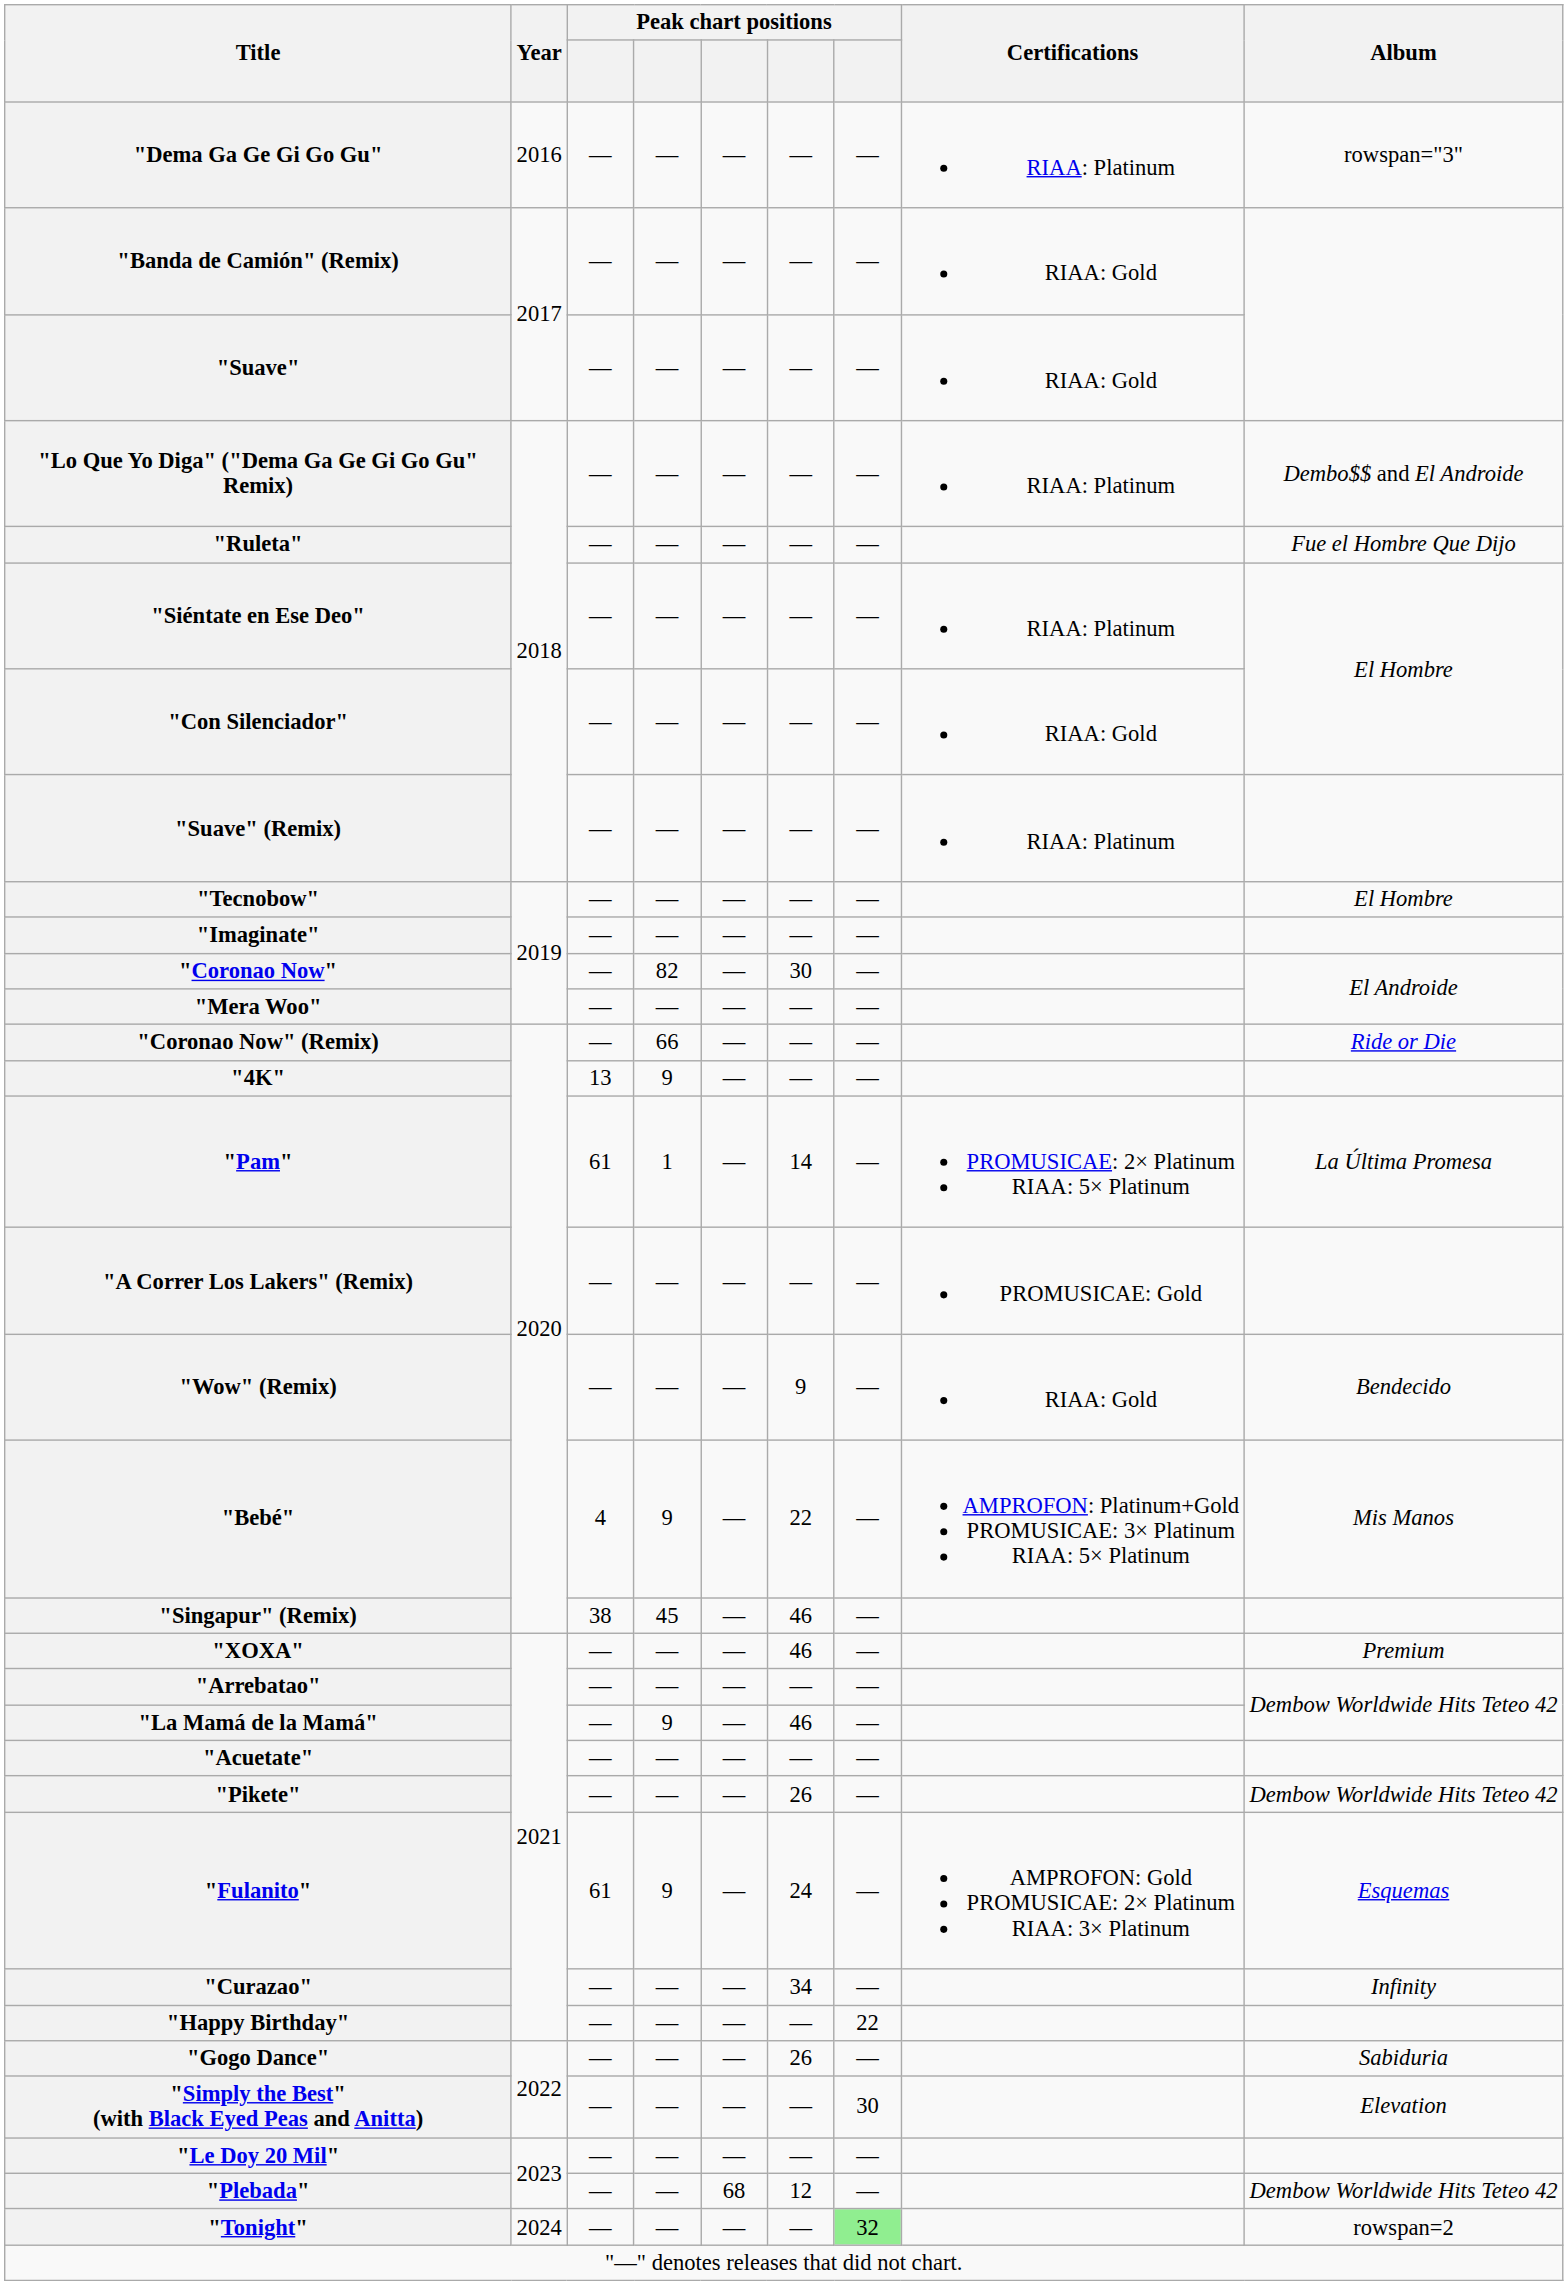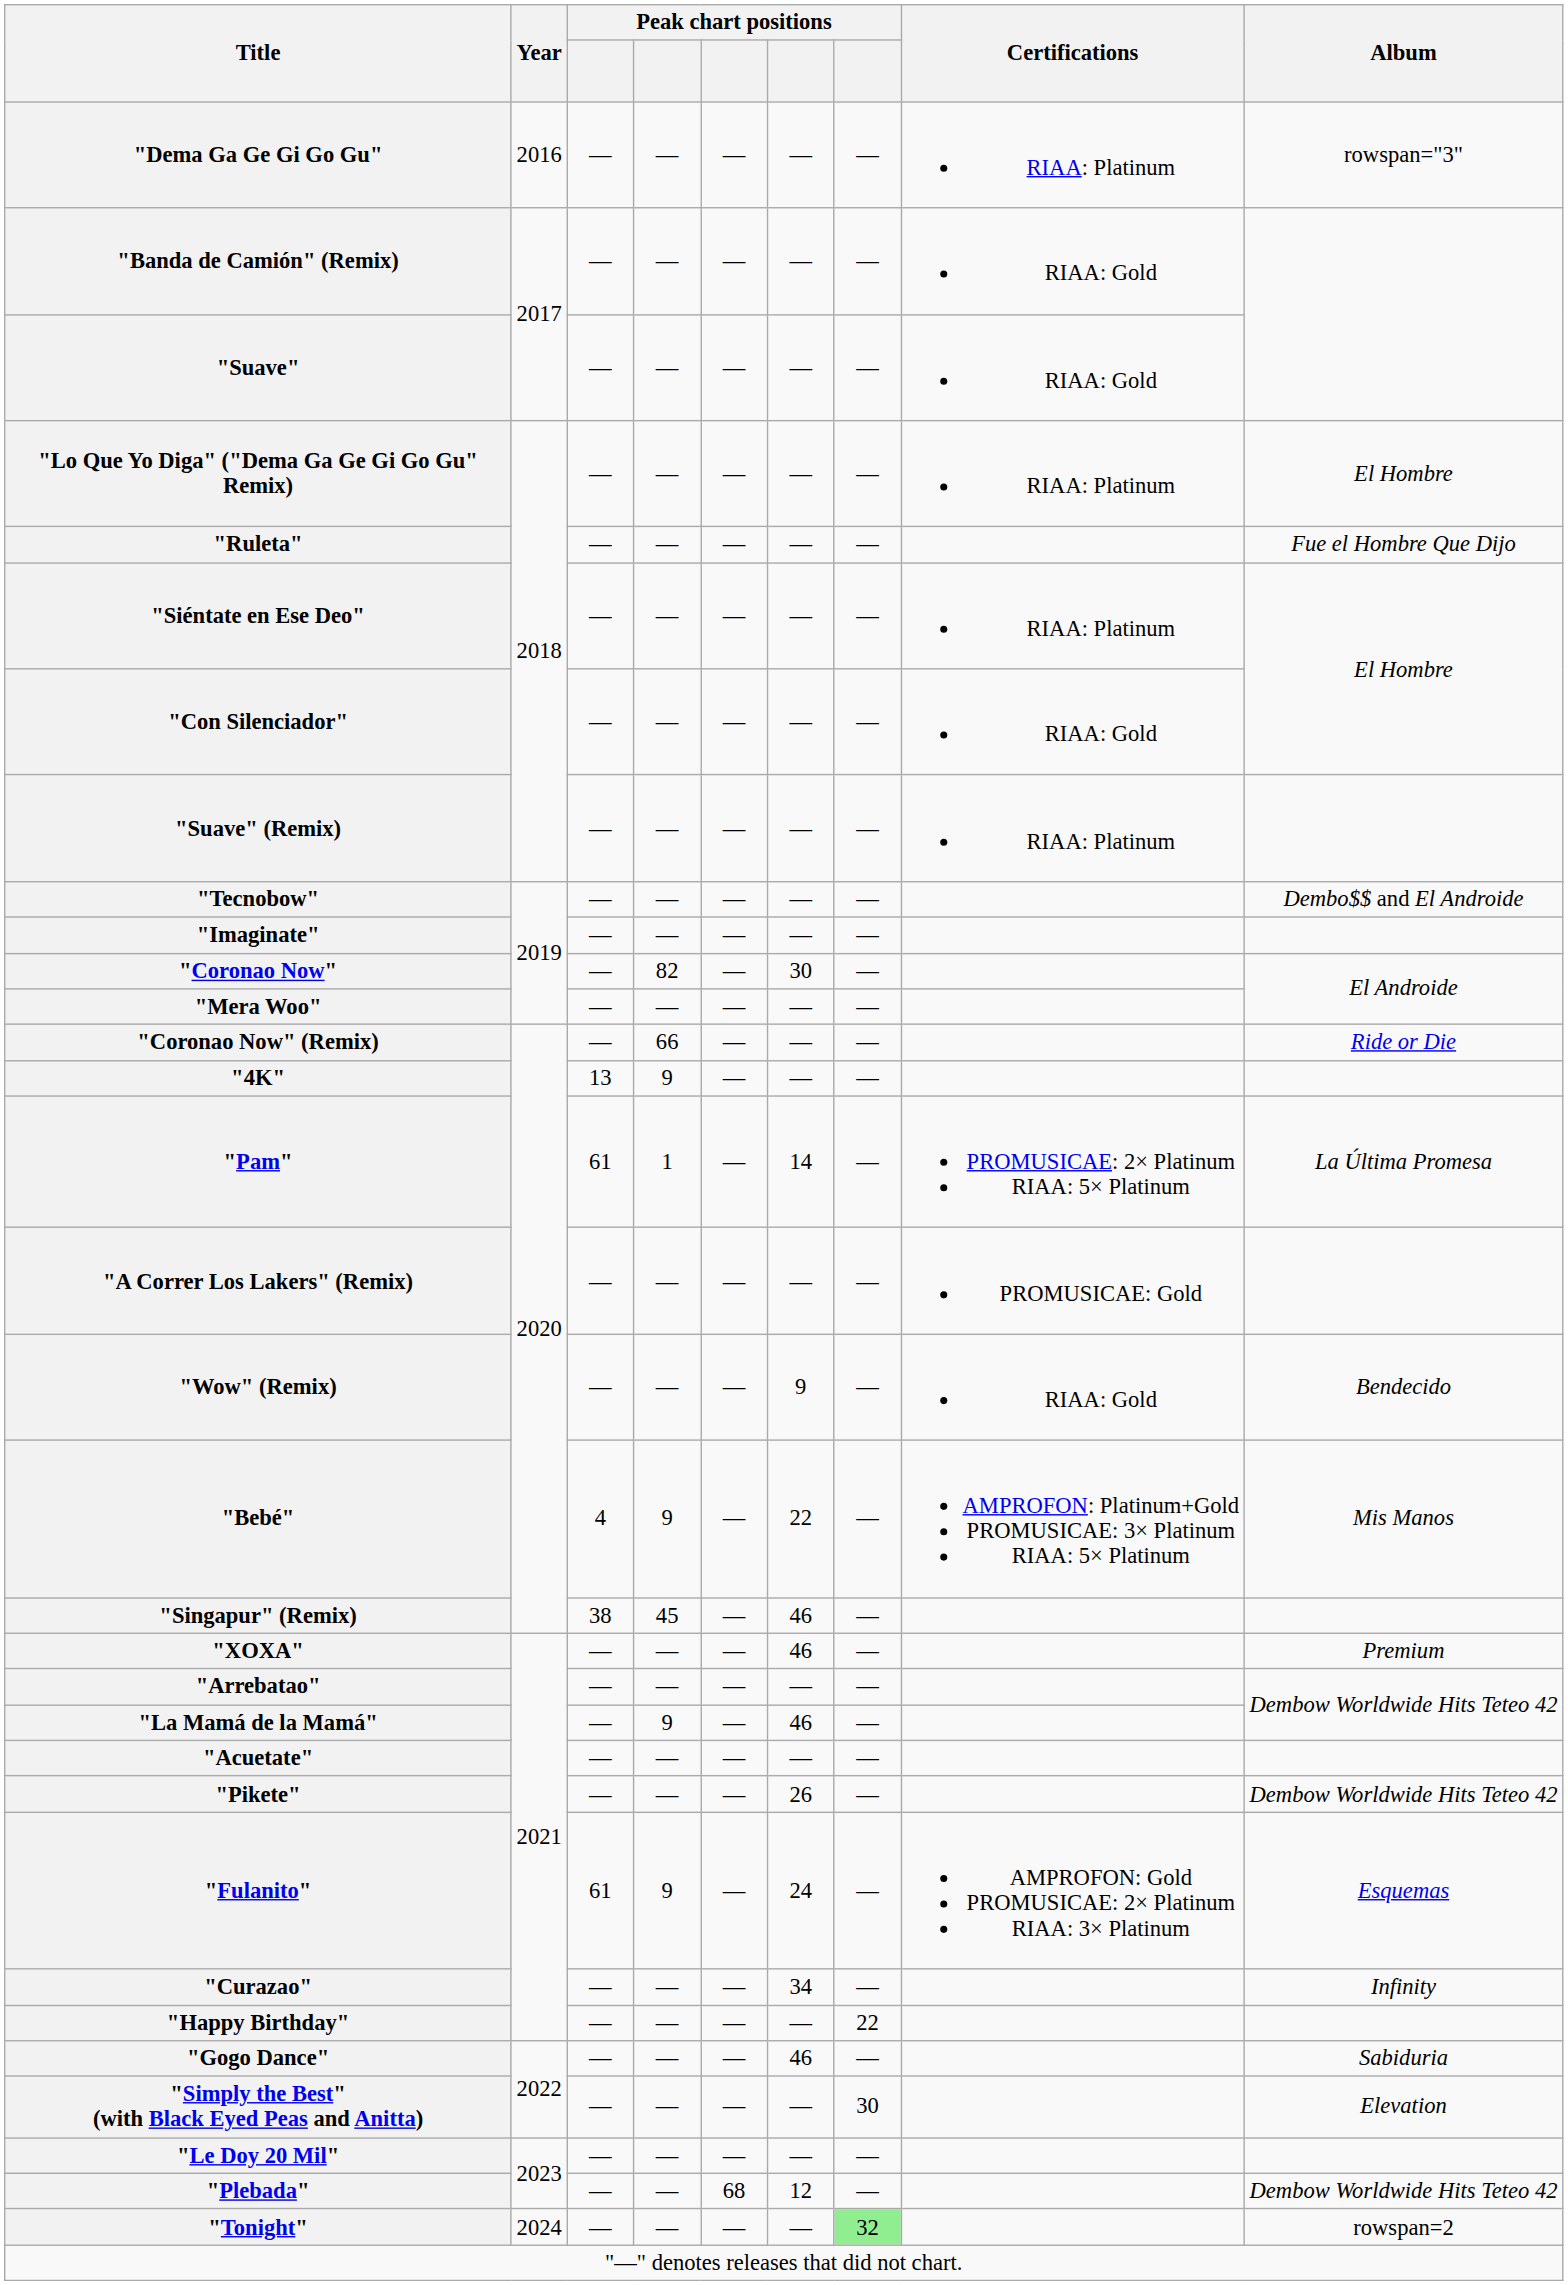(1403, 473) Dembo$$ and El Androide -> (1403, 473) El Hombre
(1403, 899) El Hombre -> (1403, 899) Dembo$$ and El Androide
(801, 2058) 26 -> (801, 2058) 46
